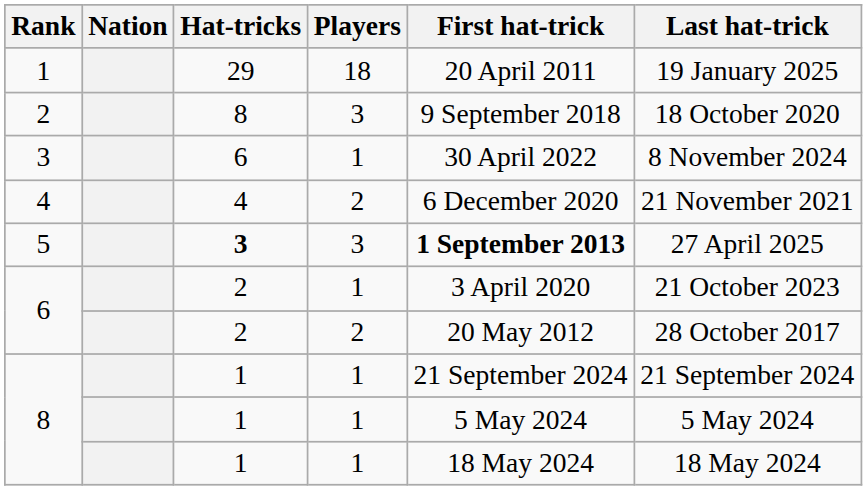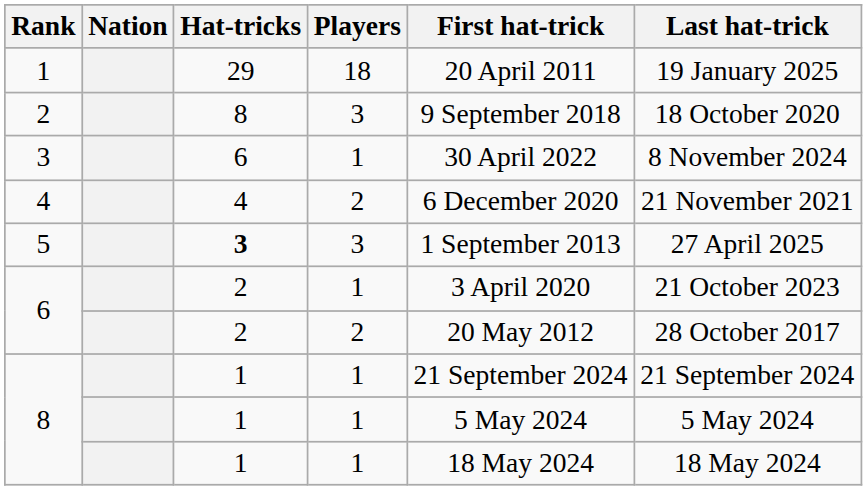(521, 244) bold -> (521, 244) normal
